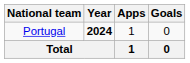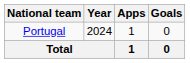(99, 31) bold -> (99, 31) normal
